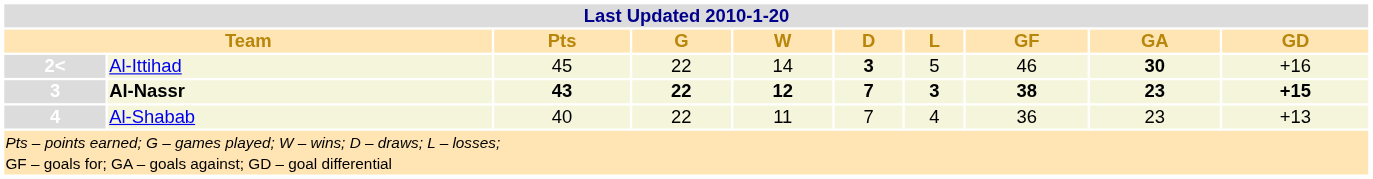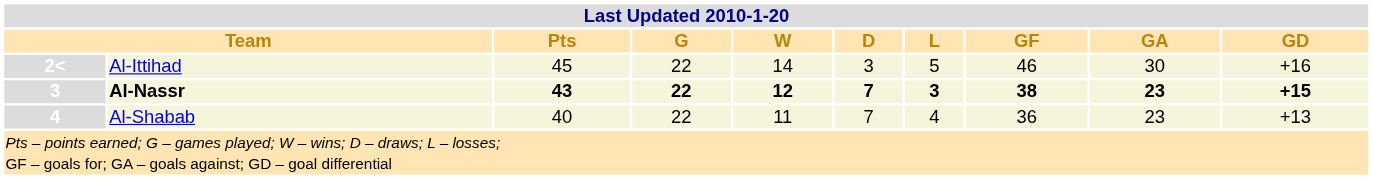(869, 66) bold -> (869, 66) normal
(1155, 66) bold -> (1155, 66) normal
